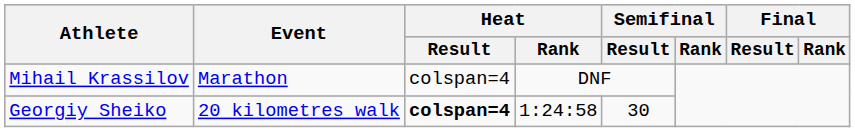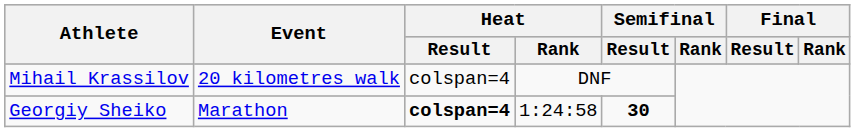(243, 80) Marathon -> (299, 80) 20 kilometres walk
(299, 111) 20 kilometres walk -> (243, 111) Marathon
(638, 111) normal -> (638, 111) bold
